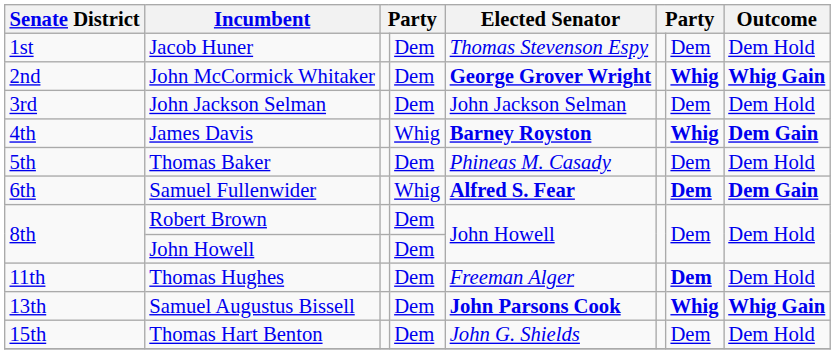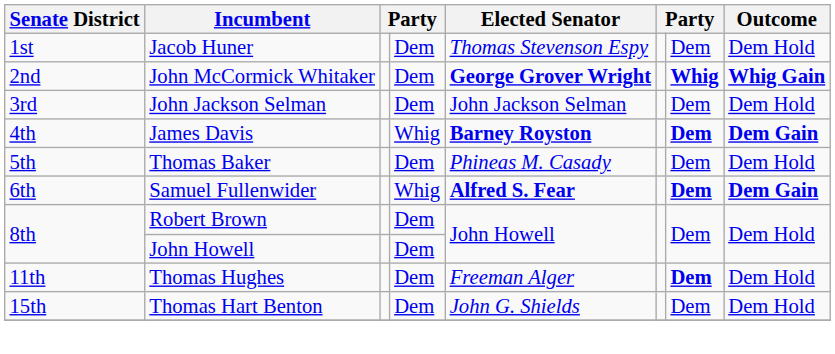(695, 133) Whig -> (691, 133) Dem
- row: (252, 305)
